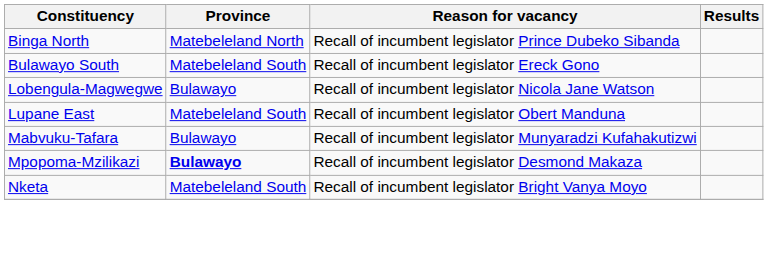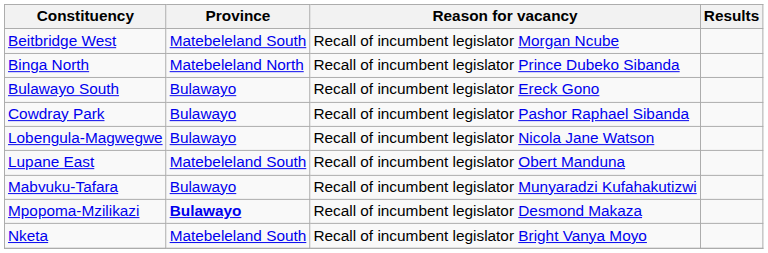+ row: (62, 41)
(238, 65) Matebeleland South -> (203, 89) Bulawayo
+ row: (56, 114)
